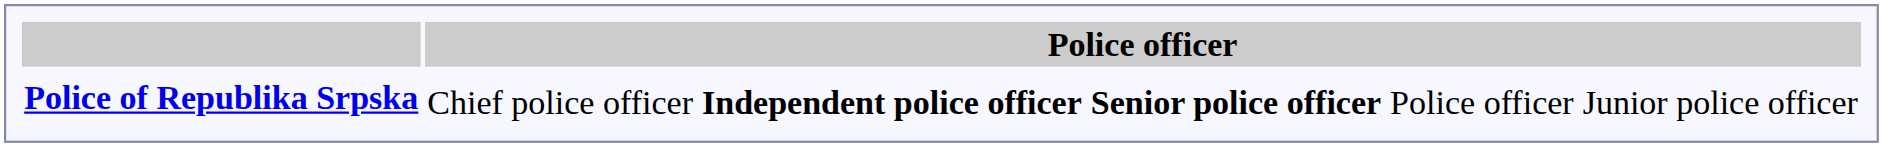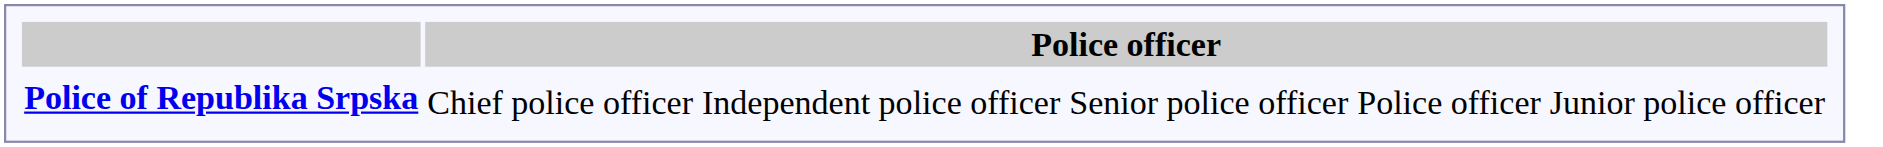(892, 101) bold -> (881, 101) normal
(1236, 101) bold -> (1209, 101) normal
